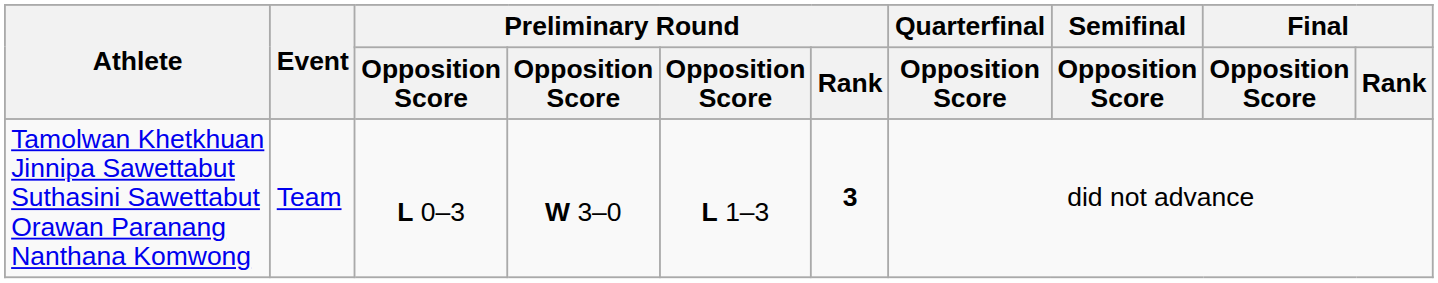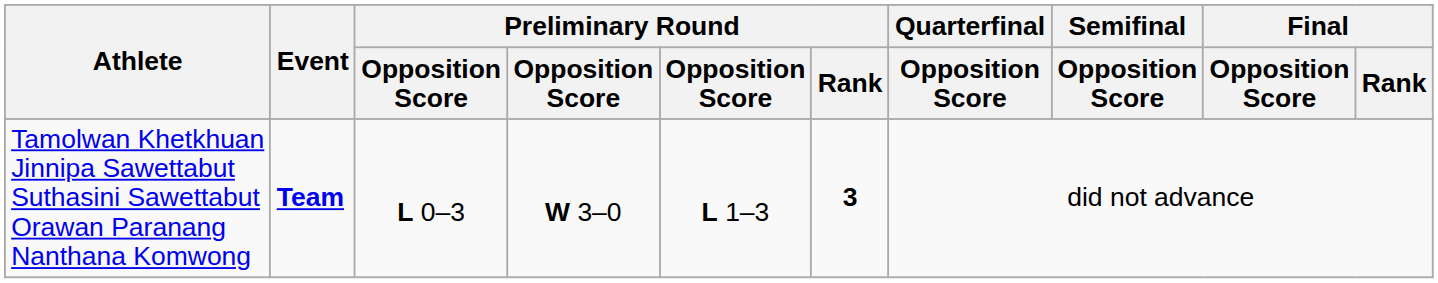(309, 198) normal -> (310, 198) bold
